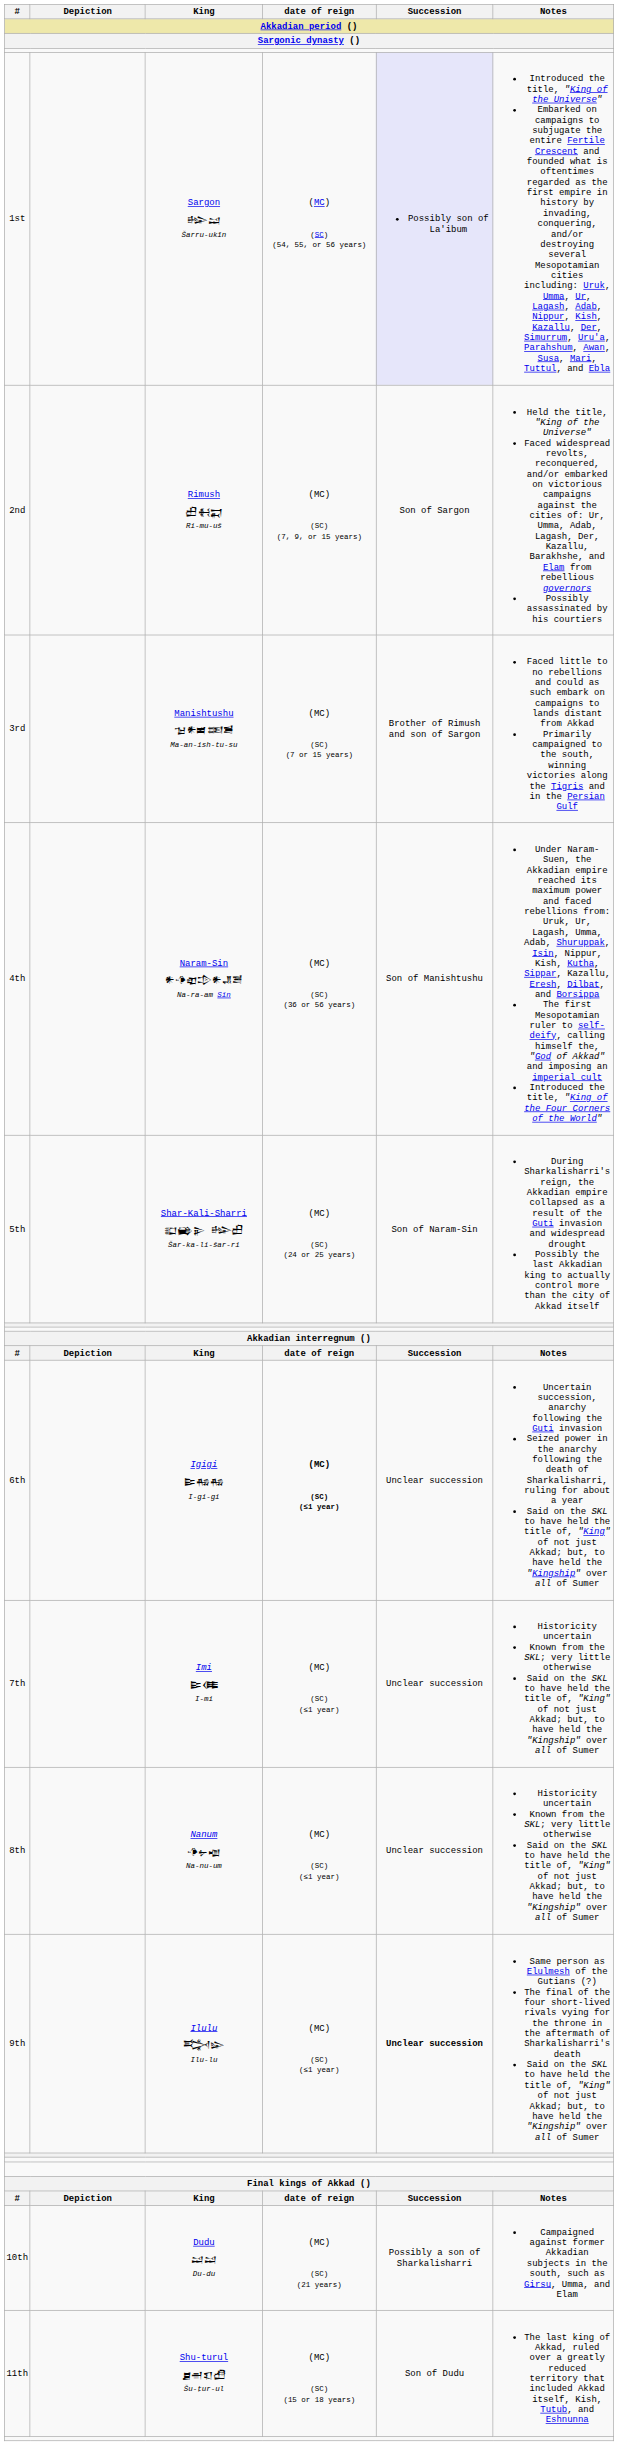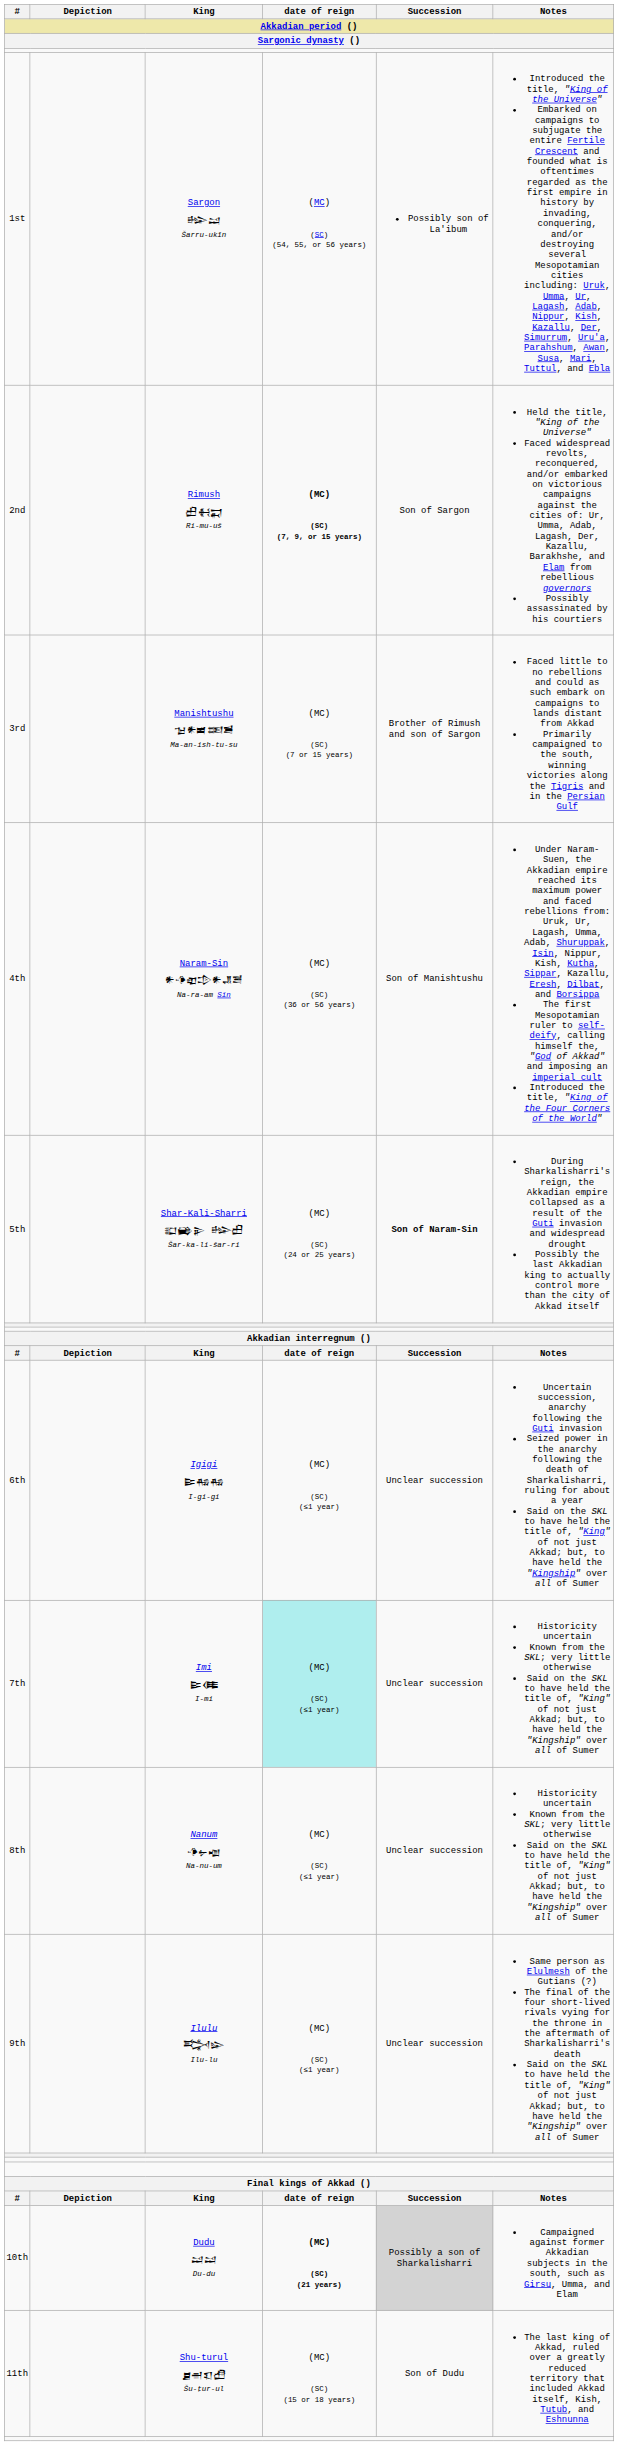(435, 224) lavender background -> (435, 224) no background
(319, 515) normal -> (319, 515) bold
(435, 1229) normal -> (435, 1229) bold
(319, 1485) bold -> (319, 1485) normal
(319, 1688) no background -> (319, 1688) paleturquoise background
(435, 2044) bold -> (435, 2044) normal
(319, 2263) normal -> (319, 2263) bold
(435, 2258) no background -> (435, 2258) lightgrey background
